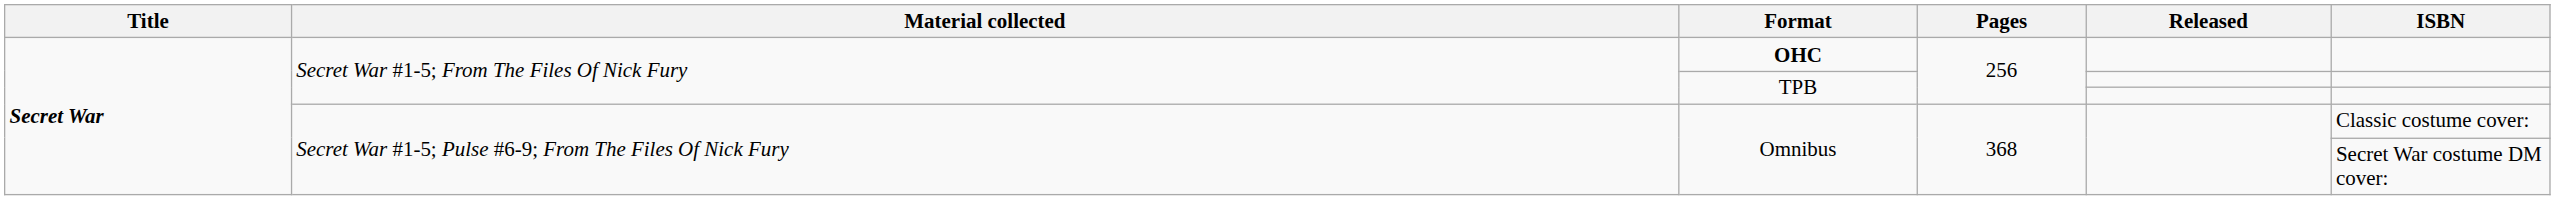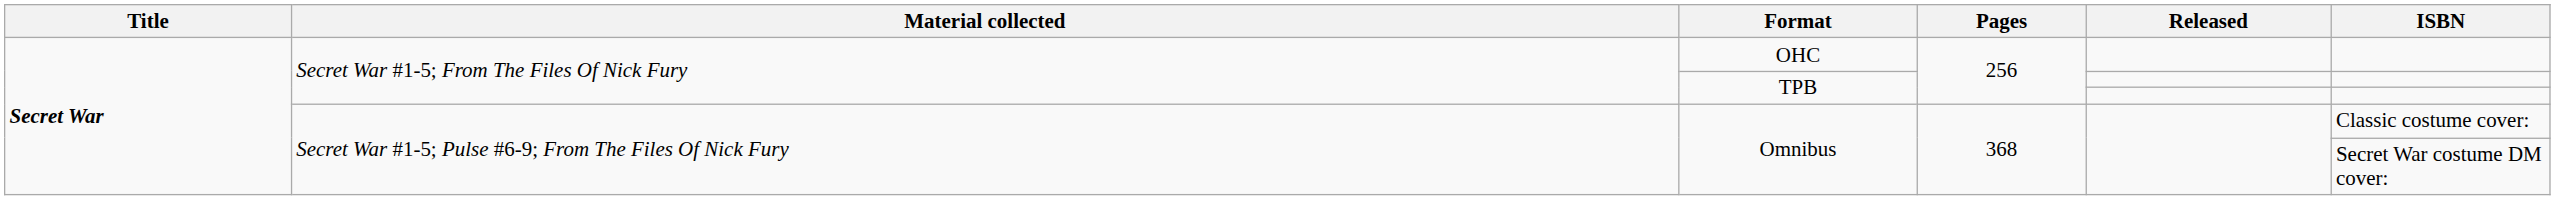(1798, 54) bold -> (1798, 54) normal
